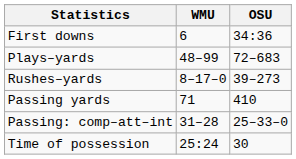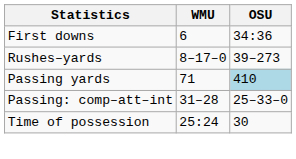- row: (51, 58)
(245, 101) no background -> (245, 80) lightblue background
